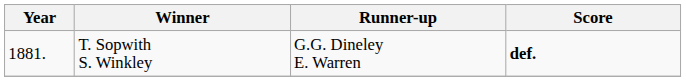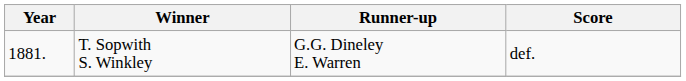(523, 53) bold -> (522, 53) normal
